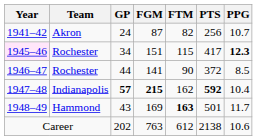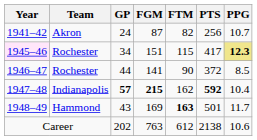(240, 51) no background -> (240, 51) khaki background
